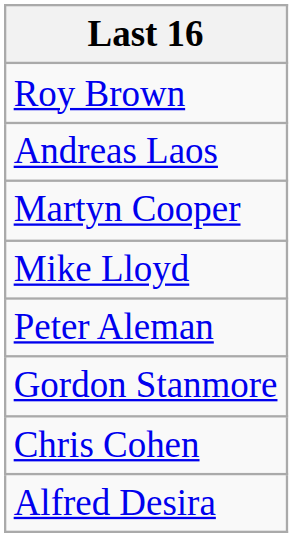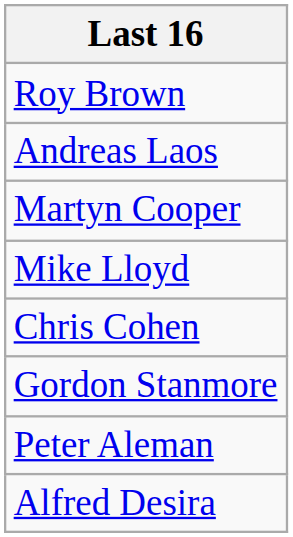(114, 326) Peter Aleman -> (107, 326) Chris Cohen
(107, 444) Chris Cohen -> (114, 444) Peter Aleman
